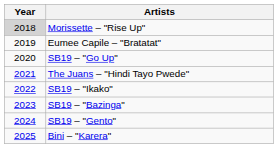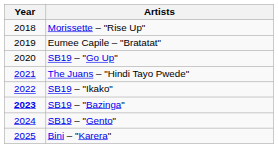(25, 27) lightgrey background -> (25, 27) no background
(25, 105) normal -> (25, 105) bold
